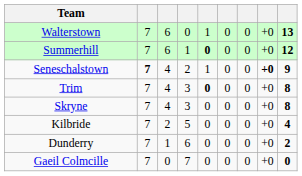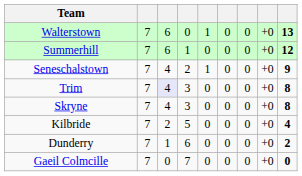(207, 50) bold -> (207, 50) normal
(147, 69) bold -> (147, 69) normal
(267, 69) bold -> (267, 69) normal
(167, 87) no background -> (167, 87) lavender background
(207, 87) bold -> (207, 87) normal
